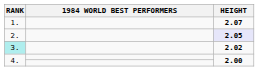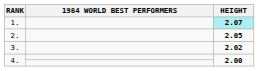(234, 23) no background -> (234, 23) paleturquoise background
(234, 35) lavender background -> (234, 35) no background
(15, 47) paleturquoise background -> (15, 47) no background
